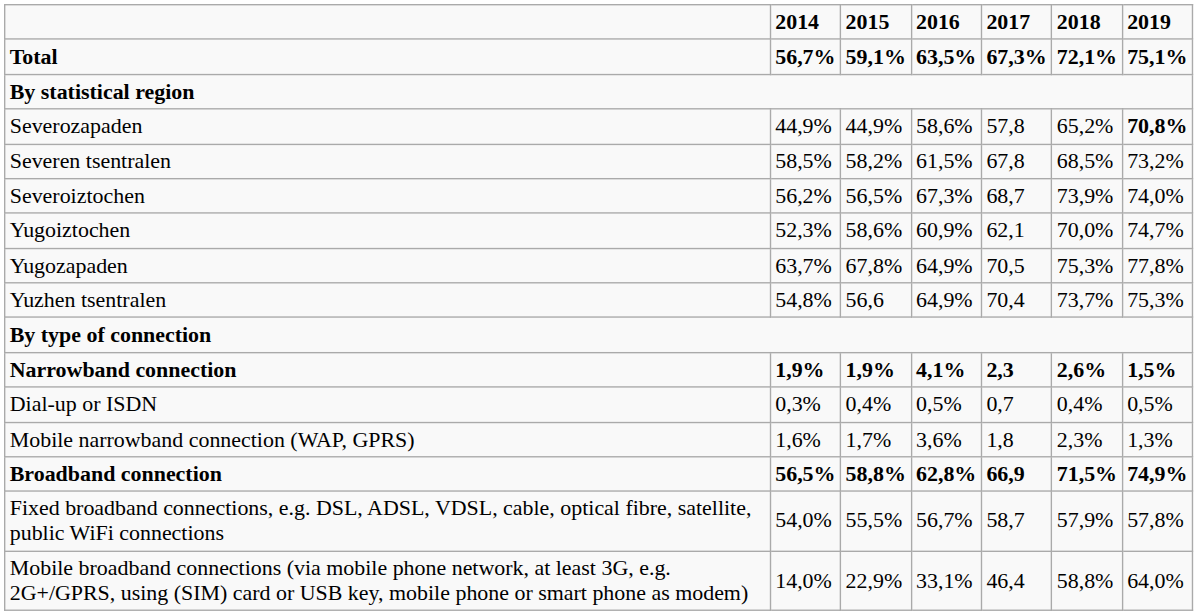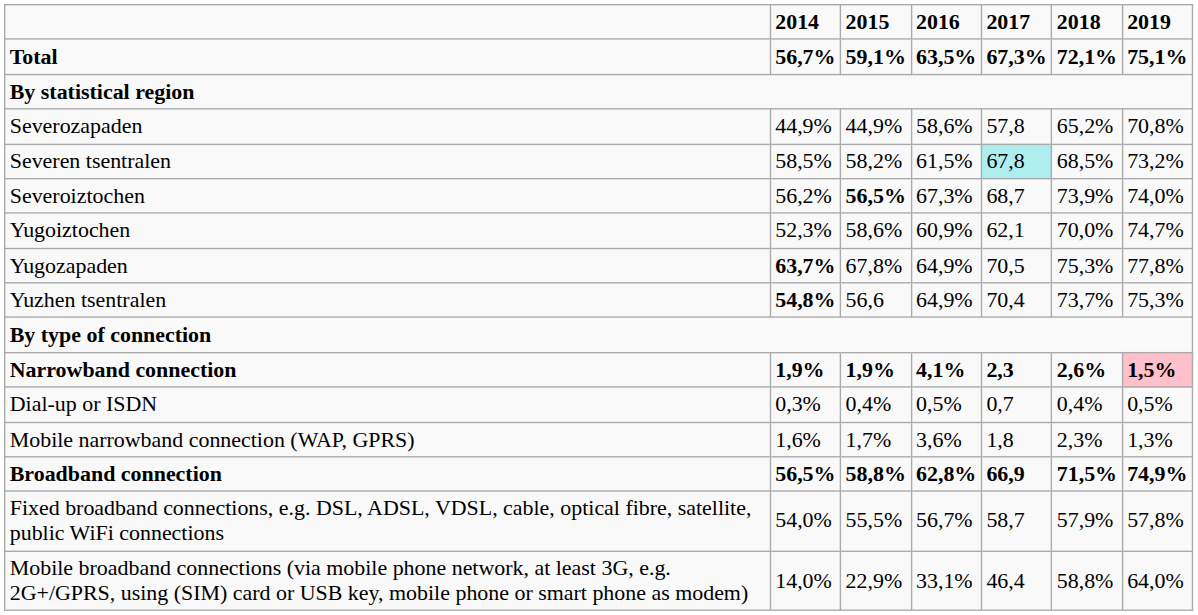(1157, 126) bold -> (1155, 126) normal
(1006, 160) no background -> (1006, 160) paleturquoise background
(874, 195) normal -> (876, 195) bold
(804, 265) normal -> (805, 265) bold
(804, 299) normal -> (805, 299) bold
(1152, 369) no background -> (1152, 369) pink background
